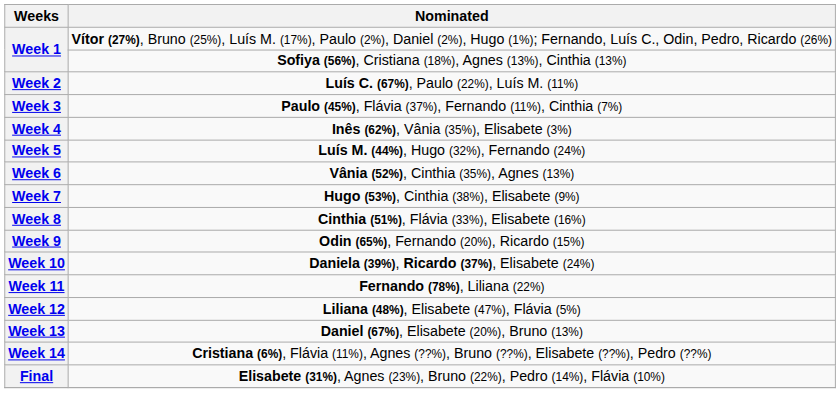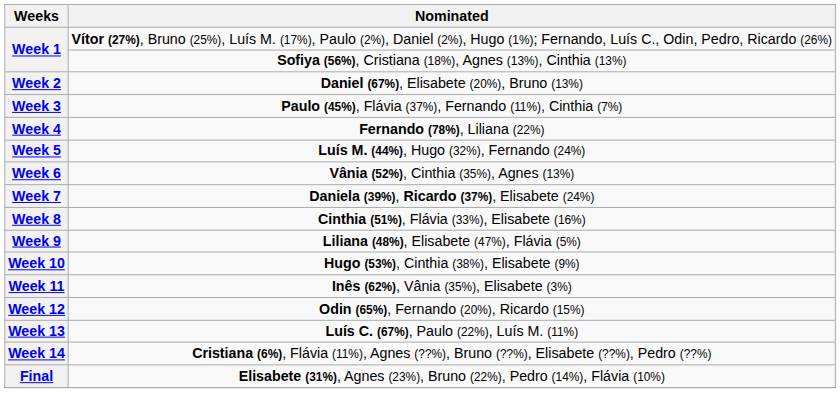(452, 84) Luís C. (67%), Paulo (22%), Luís M. (11%) -> (452, 84) Daniel (67%), Elisabete (20%), Bruno (13%)
(452, 129) Inês (62%), Vânia (35%), Elisabete (3%) -> (452, 129) Fernando (78%), Liliana (22%)
(452, 196) Hugo (53%), Cinthia (38%), Elisabete (9%) -> (452, 196) Daniela (39%), Ricardo (37%), Elisabete (24%)
(452, 241) Odin (65%), Fernando (20%), Ricardo (15%) -> (452, 241) Liliana (48%), Elisabete (47%), Flávia (5%)
(452, 264) Daniela (39%), Ricardo (37%), Elisabete (24%) -> (452, 264) Hugo (53%), Cinthia (38%), Elisabete (9%)
(452, 286) Fernando (78%), Liliana (22%) -> (452, 286) Inês (62%), Vânia (35%), Elisabete (3%)
(452, 309) Liliana (48%), Elisabete (47%), Flávia (5%) -> (452, 309) Odin (65%), Fernando (20%), Ricardo (15%)
(452, 331) Daniel (67%), Elisabete (20%), Bruno (13%) -> (452, 331) Luís C. (67%), Paulo (22%), Luís M. (11%)
